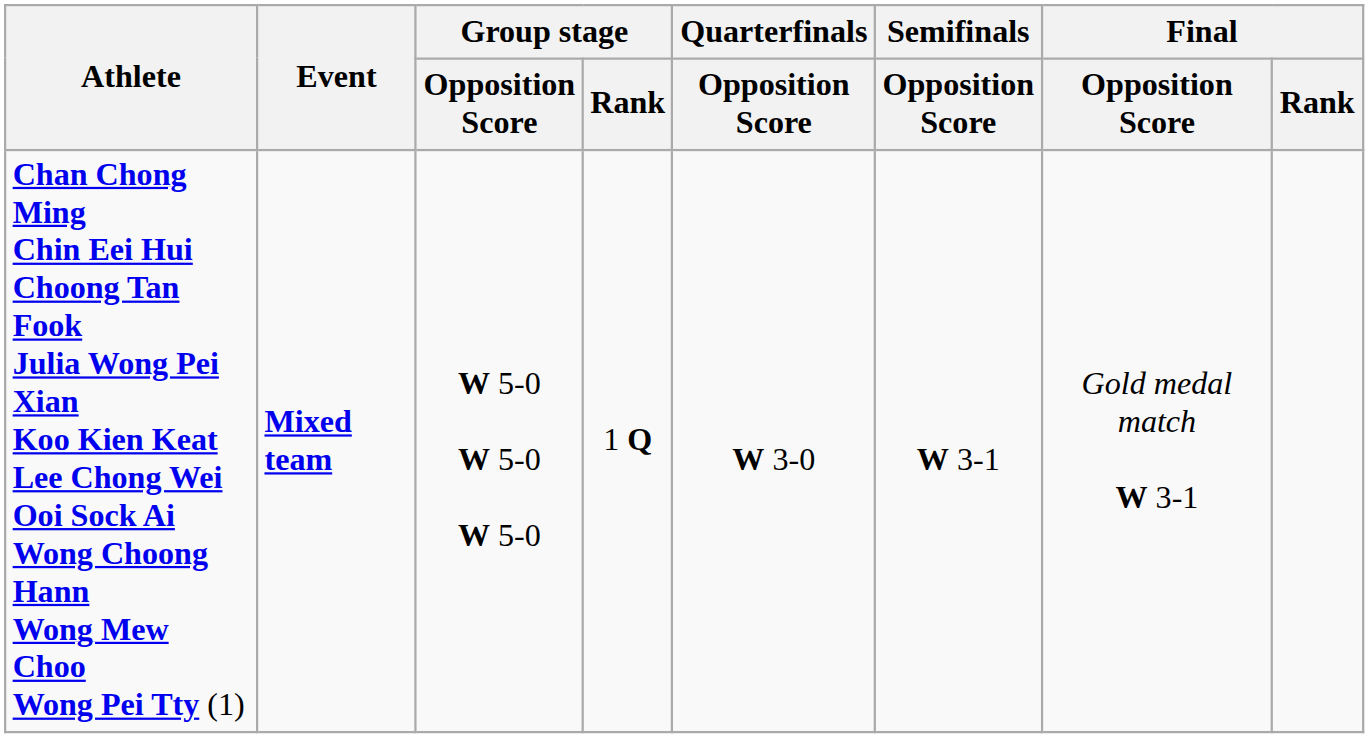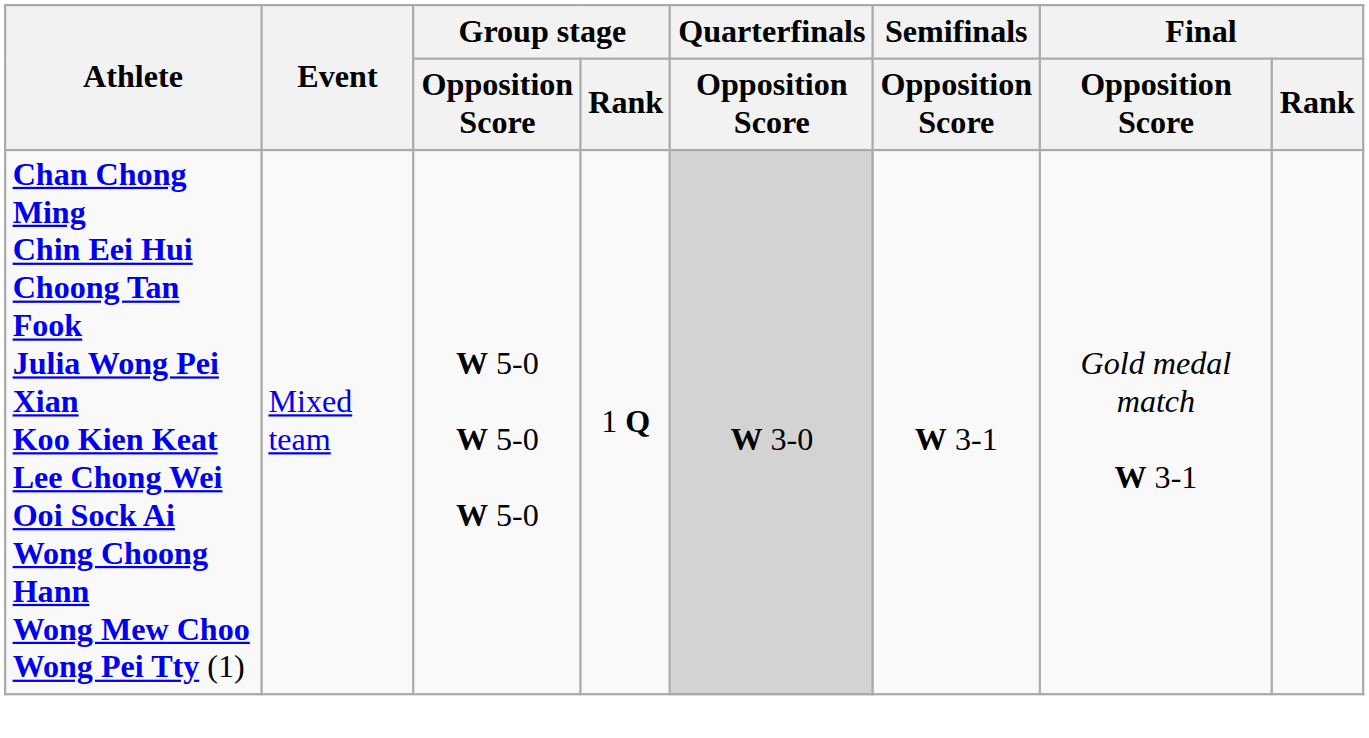(308, 440) bold -> (310, 421) normal
(774, 459) no background -> (772, 440) lightgrey background
